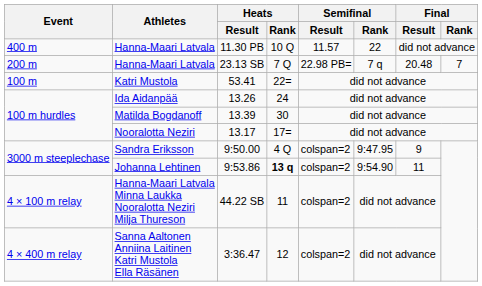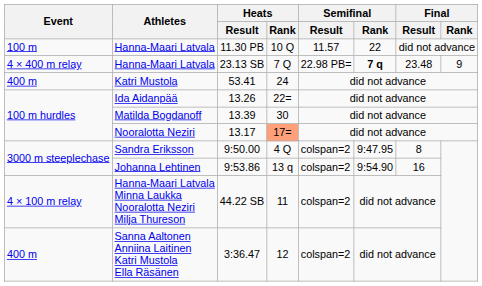(22, 47) 400 m -> (22, 47) 100 m
(22, 64) 200 m -> (44, 64) 4 × 400 m relay
(375, 64) normal -> (375, 64) bold
(419, 64) 20.48 -> (419, 64) 23.48
(459, 64) 7 -> (459, 64) 9
(22, 82) 100 m -> (22, 82) 400 m
(283, 82) 22= -> (283, 82) 24
(283, 99) 24 -> (283, 99) 22=
(283, 133) no background -> (283, 133) lightsalmon background
(419, 150) 9 -> (419, 150) 8
(283, 167) bold -> (283, 167) normal
(419, 167) 11 -> (419, 167) 16
(44, 255) 4 × 400 m relay -> (22, 255) 400 m
